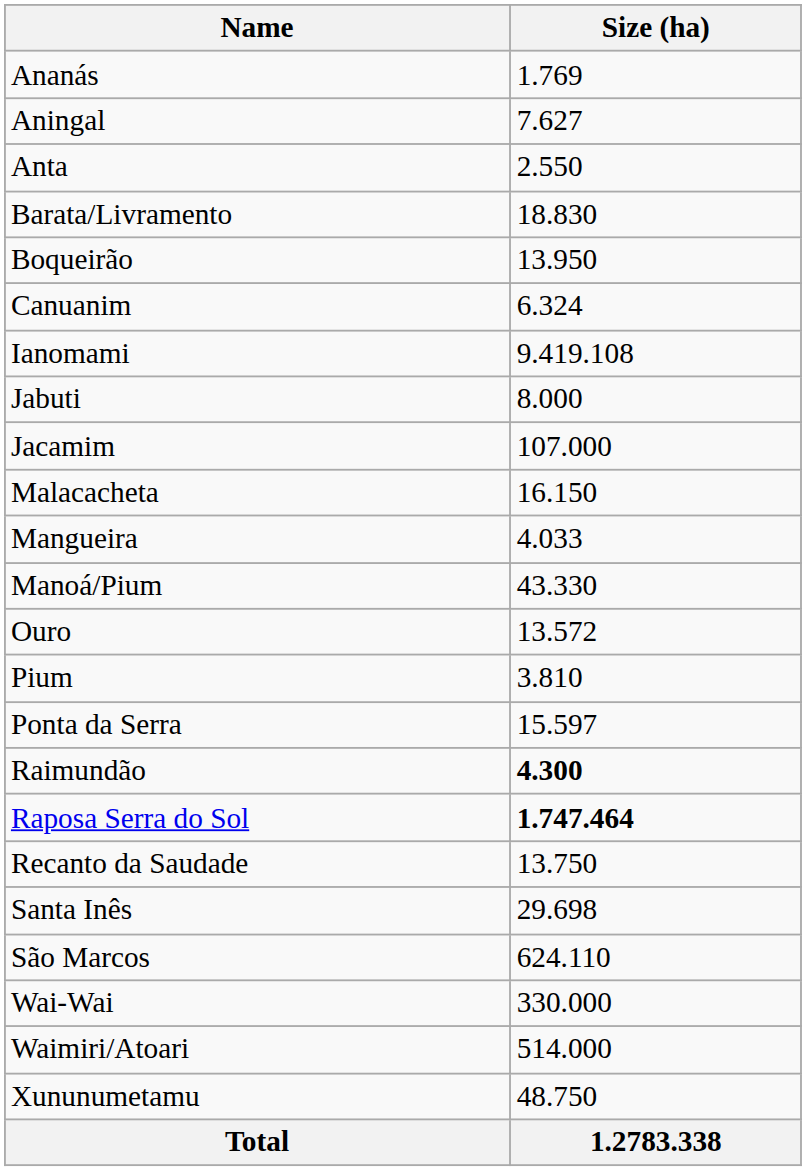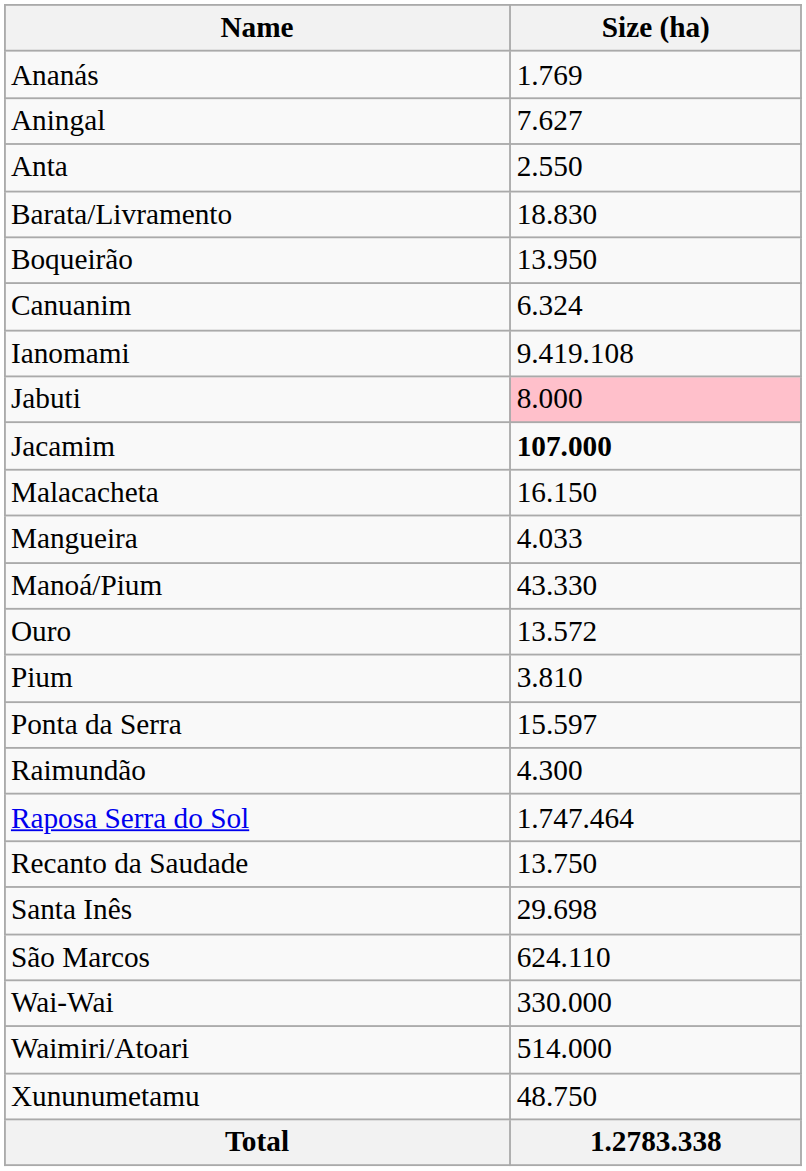(550, 399) no background -> (550, 399) pink background
(564, 445) normal -> (564, 445) bold
(550, 770) bold -> (550, 770) normal
(575, 817) bold -> (575, 817) normal
